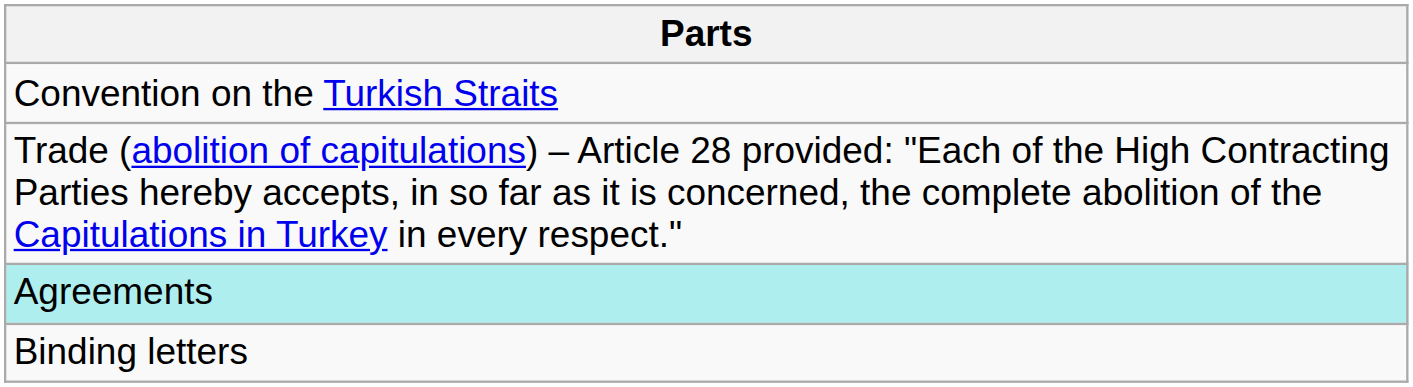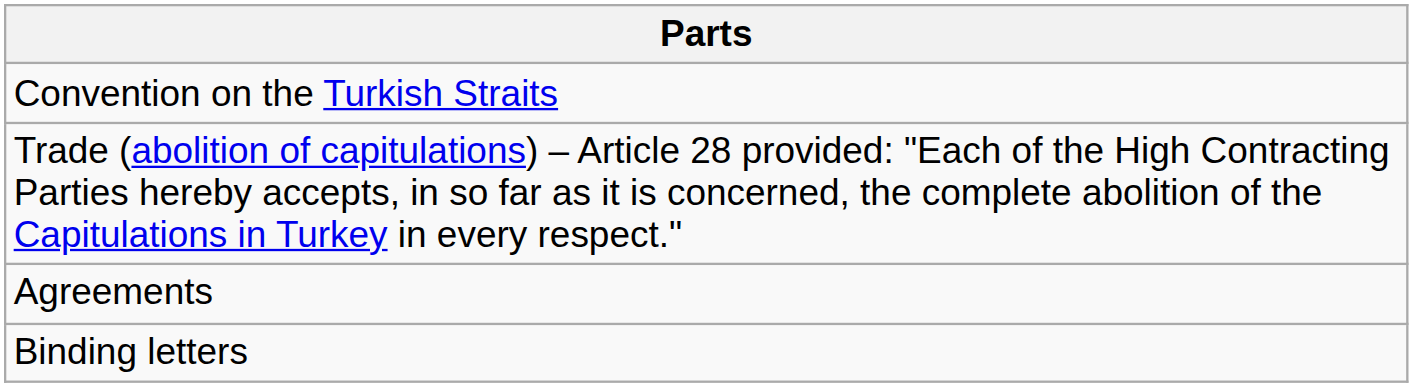(113, 292) paleturquoise background -> (113, 292) no background
